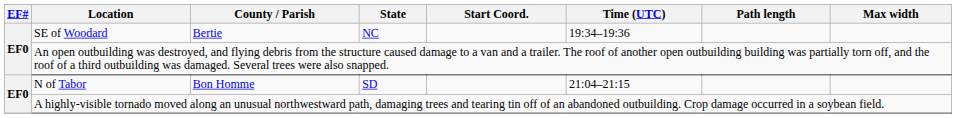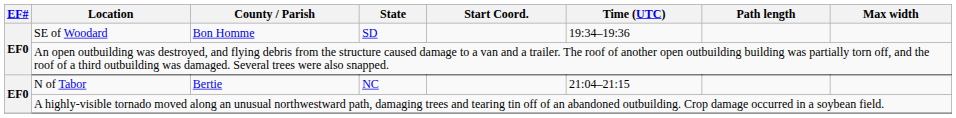(207, 33) Bertie -> (224, 33) Bon Homme
(370, 33) NC -> (370, 33) SD
(224, 84) Bon Homme -> (207, 84) Bertie
(370, 84) SD -> (370, 84) NC
